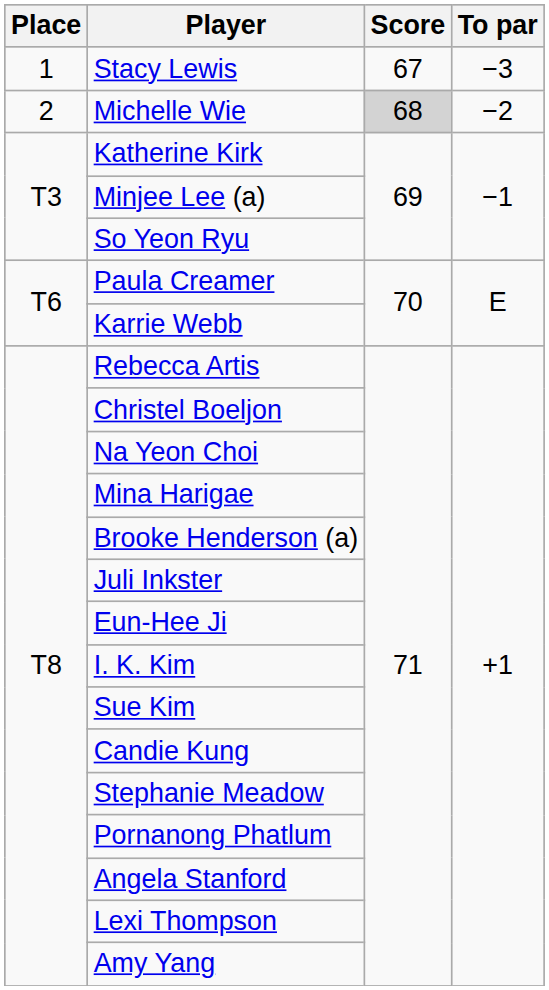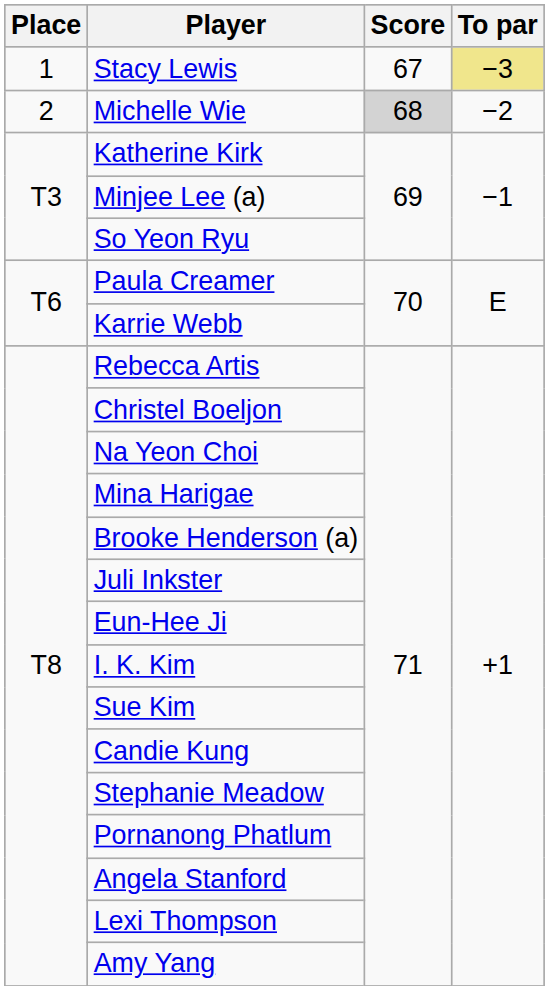(498, 68) no background -> (498, 68) khaki background
